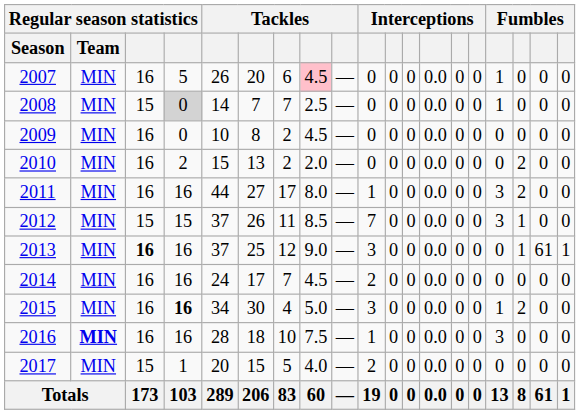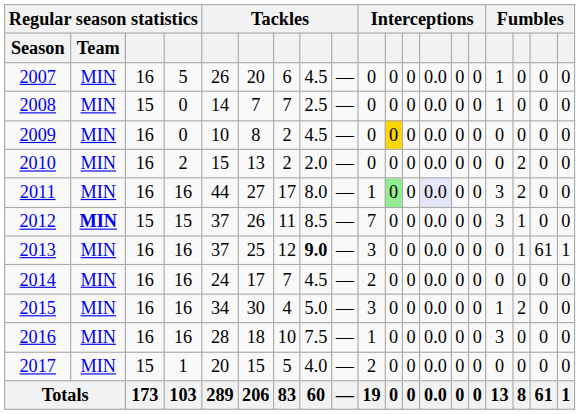(316, 76) pink background -> (316, 76) no background
(183, 105) lightgrey background -> (183, 105) no background
(394, 134) no background -> (394, 134) gold background
(394, 192) no background -> (394, 192) lightgreen background
(435, 192) no background -> (435, 192) lavender background
(98, 221) normal -> (98, 221) bold
(145, 250) bold -> (145, 250) normal
(316, 250) normal -> (316, 250) bold
(183, 308) bold -> (183, 308) normal
(98, 337) bold -> (98, 337) normal
